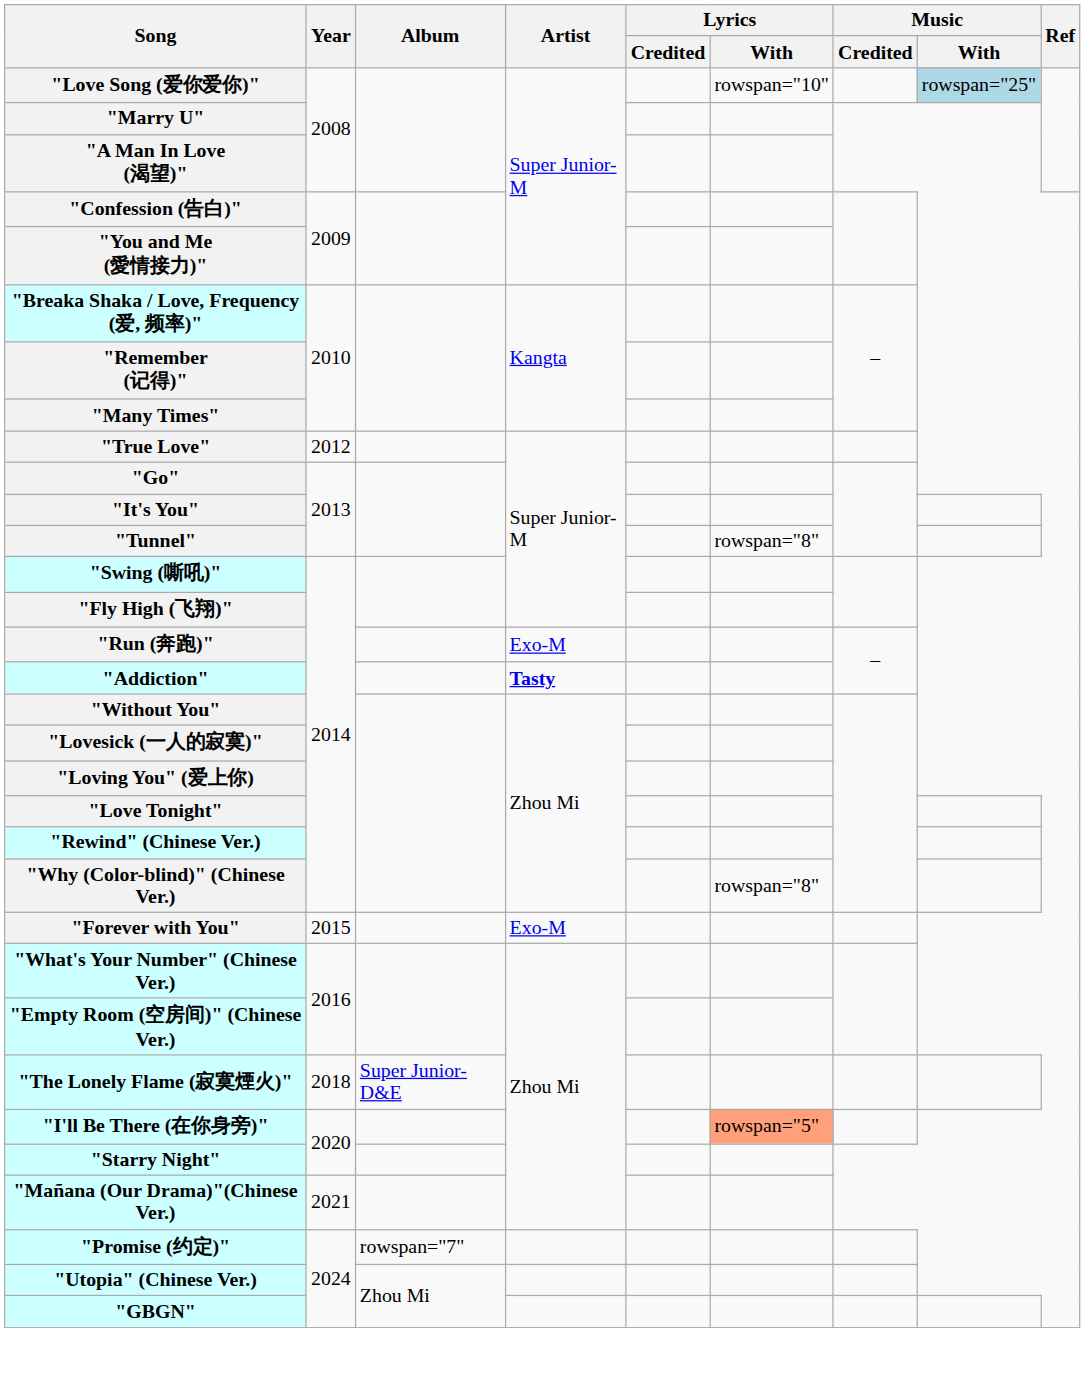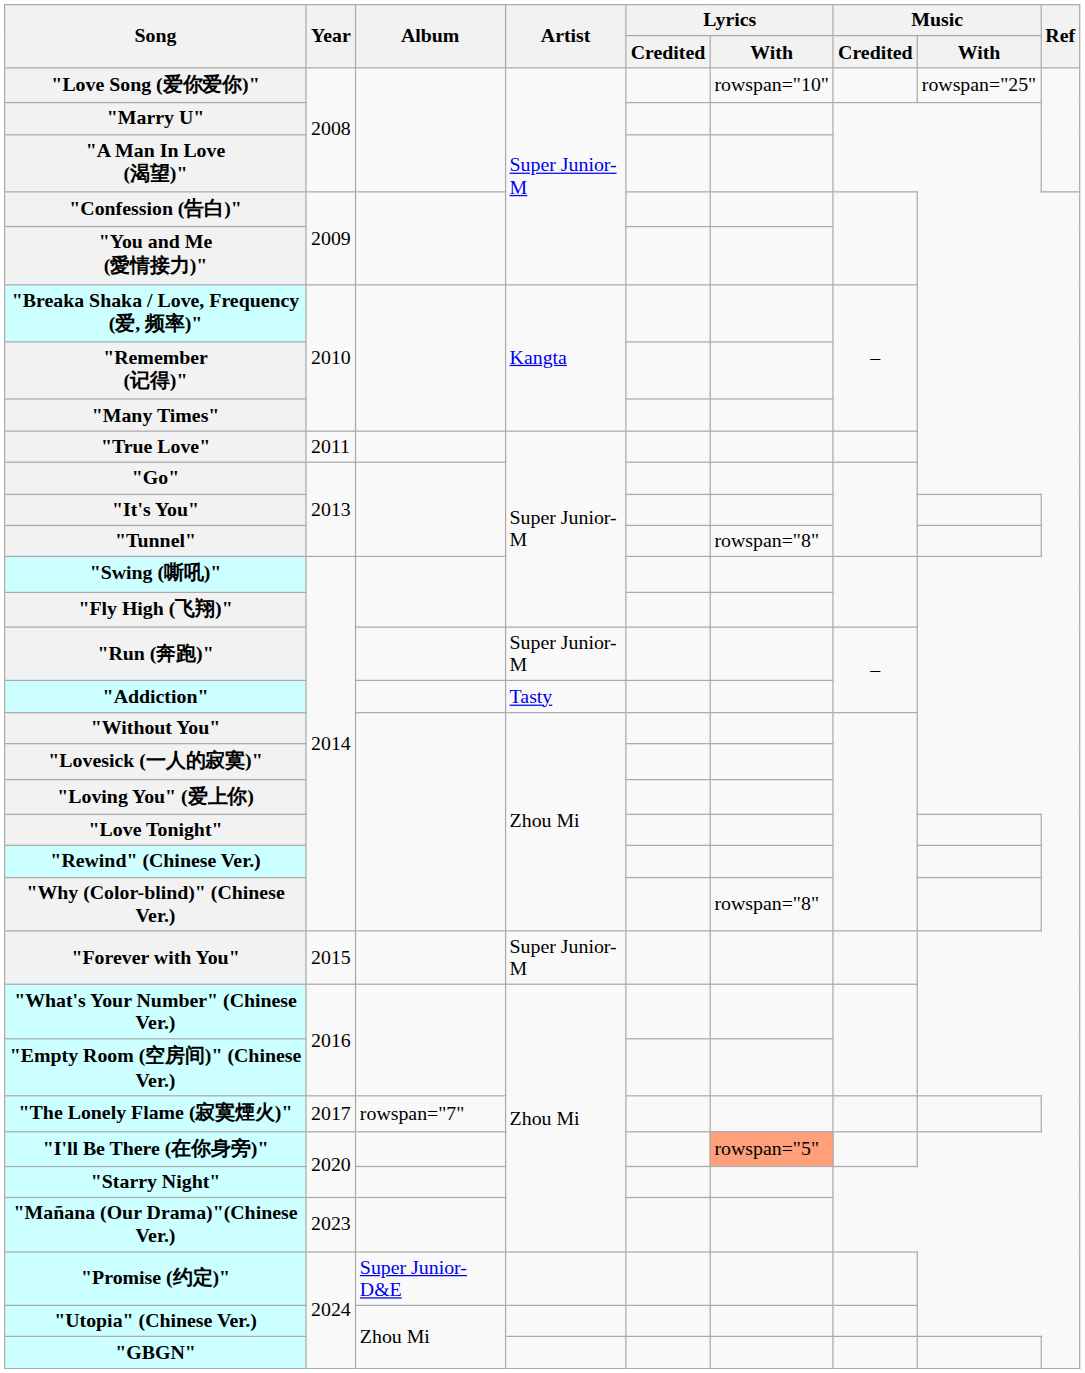(979, 85) lightblue background -> (979, 85) no background
(331, 446) 2012 -> (331, 446) 2011
(538, 644) Exo-M -> (563, 653) Super Junior-M
(532, 677) bold -> (531, 696) normal
(538, 927) Exo-M -> (563, 957) Super Junior-M
(331, 1081) 2018 -> (331, 1113) 2017
(413, 1081) Super Junior-D&E -> (412, 1113) rowspan="7"
(331, 1202) 2021 -> (331, 1224) 2023
(412, 1246) rowspan="7" -> (413, 1278) Super Junior-D&E
